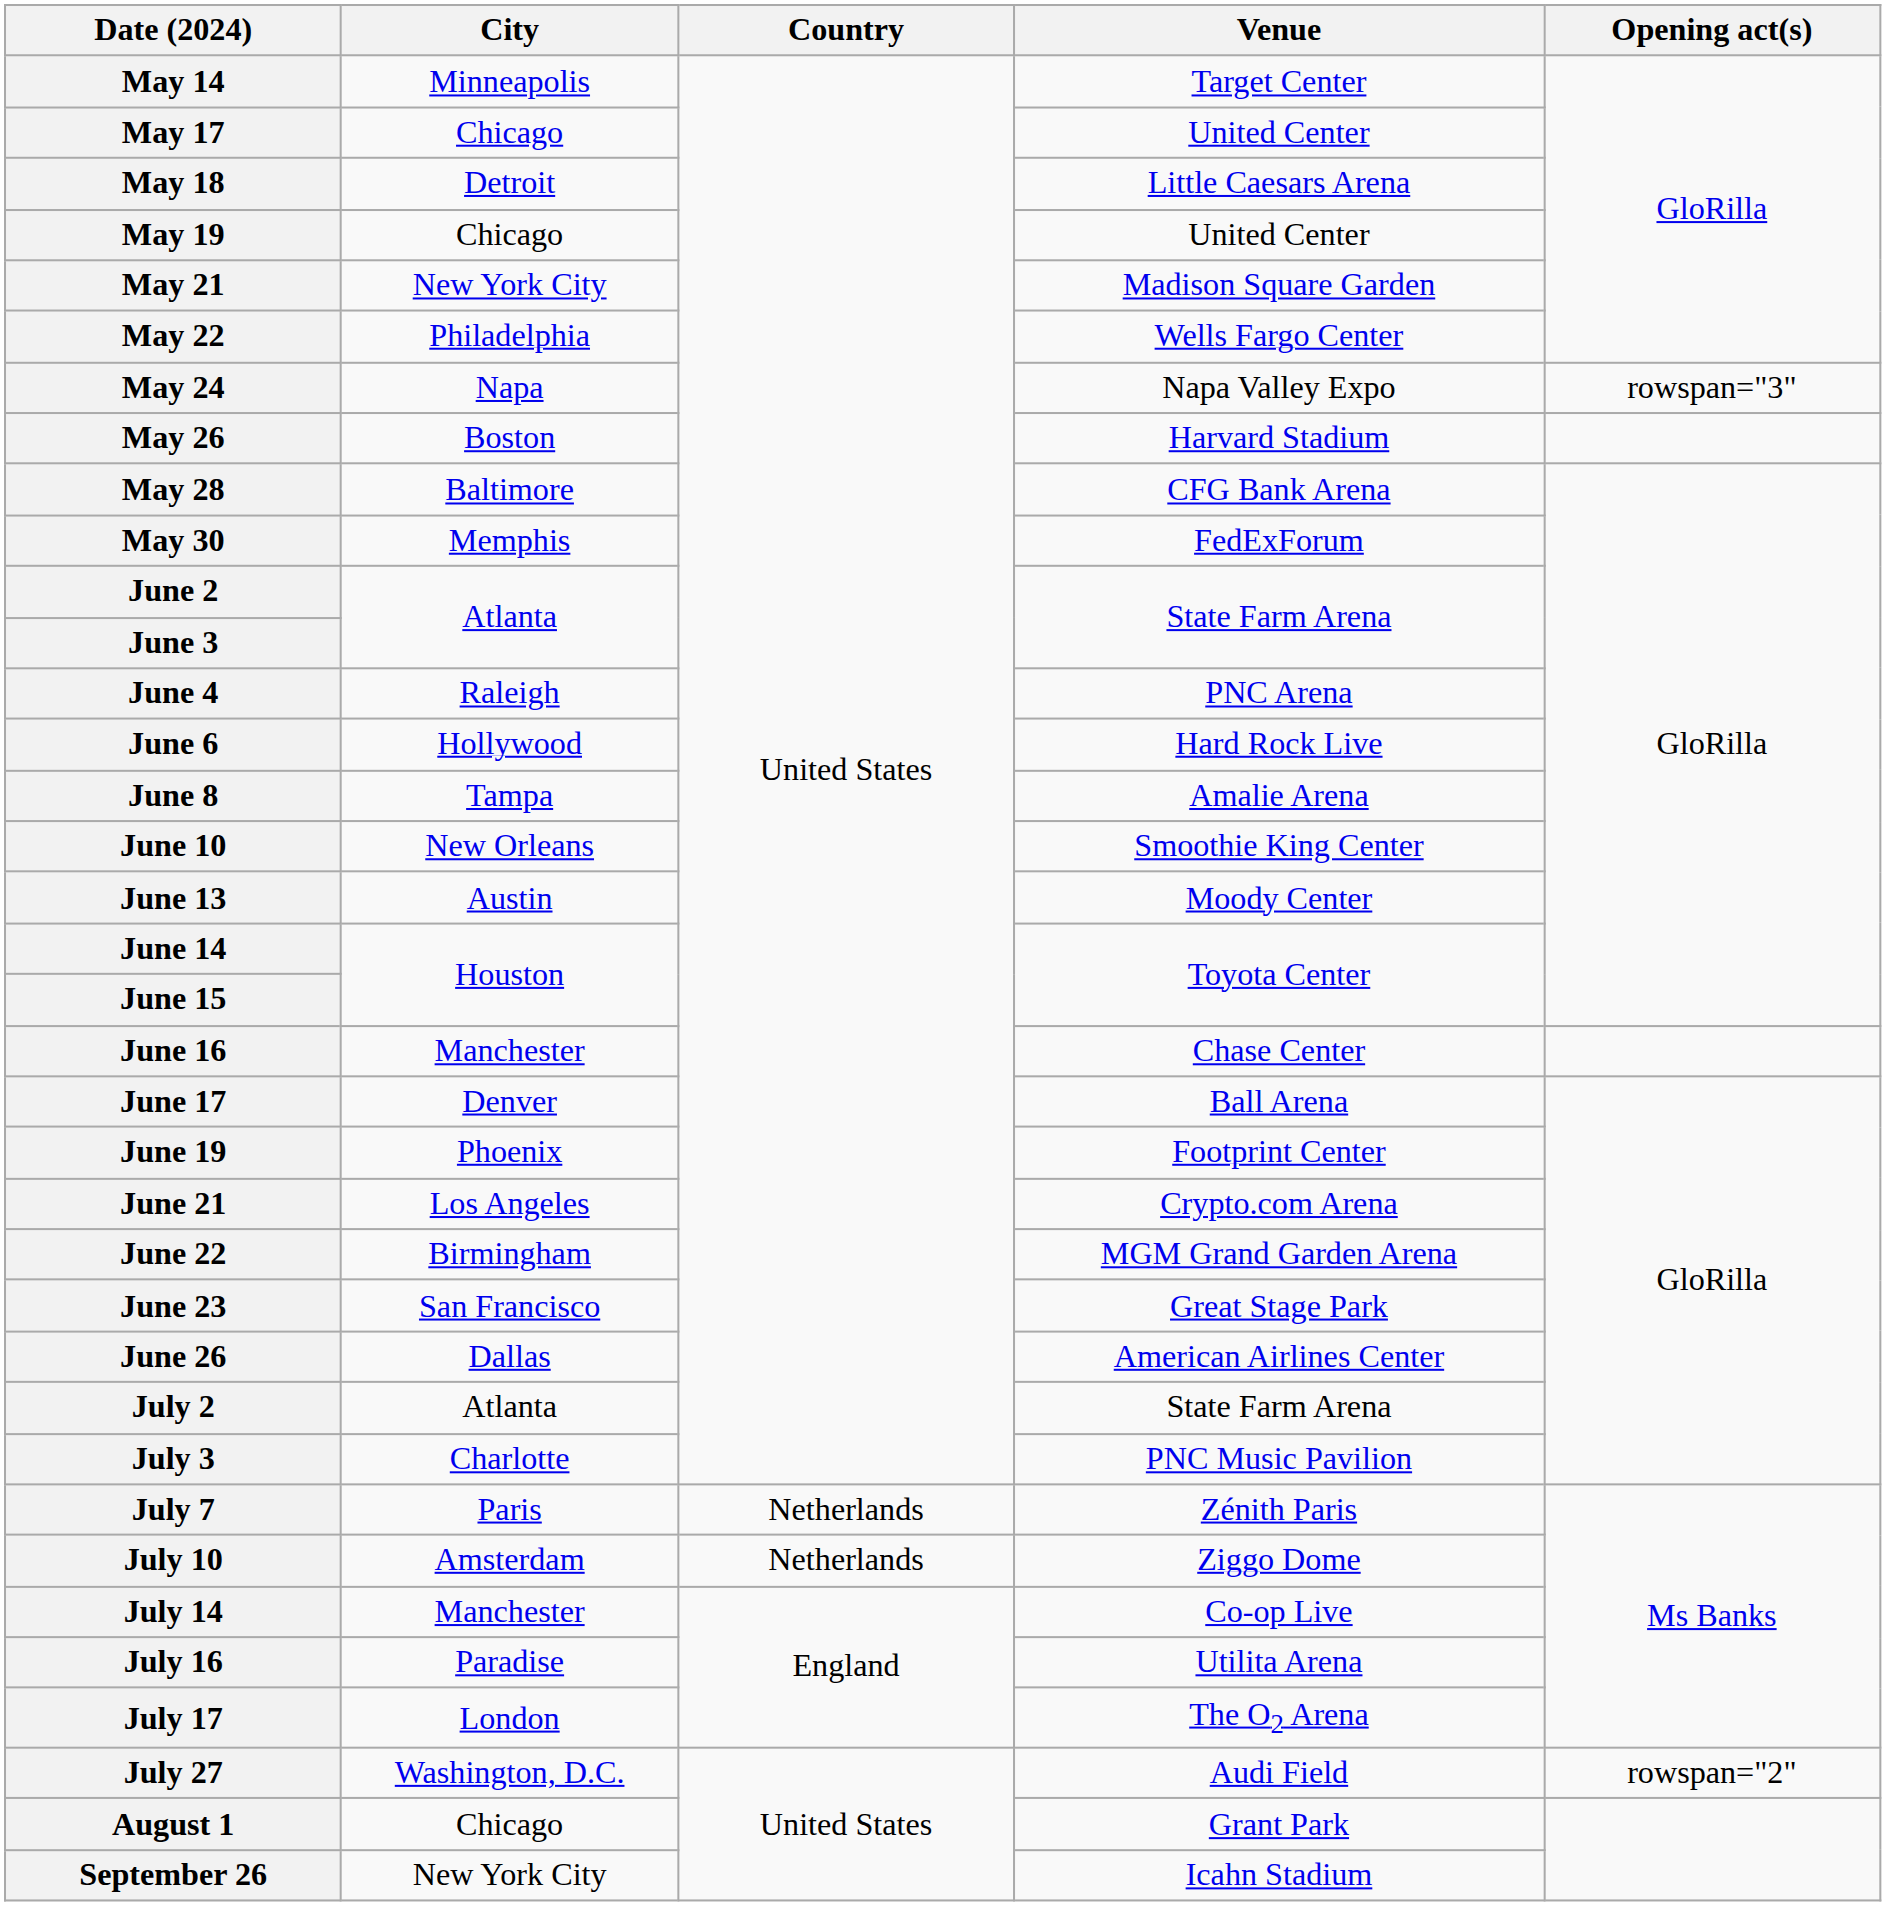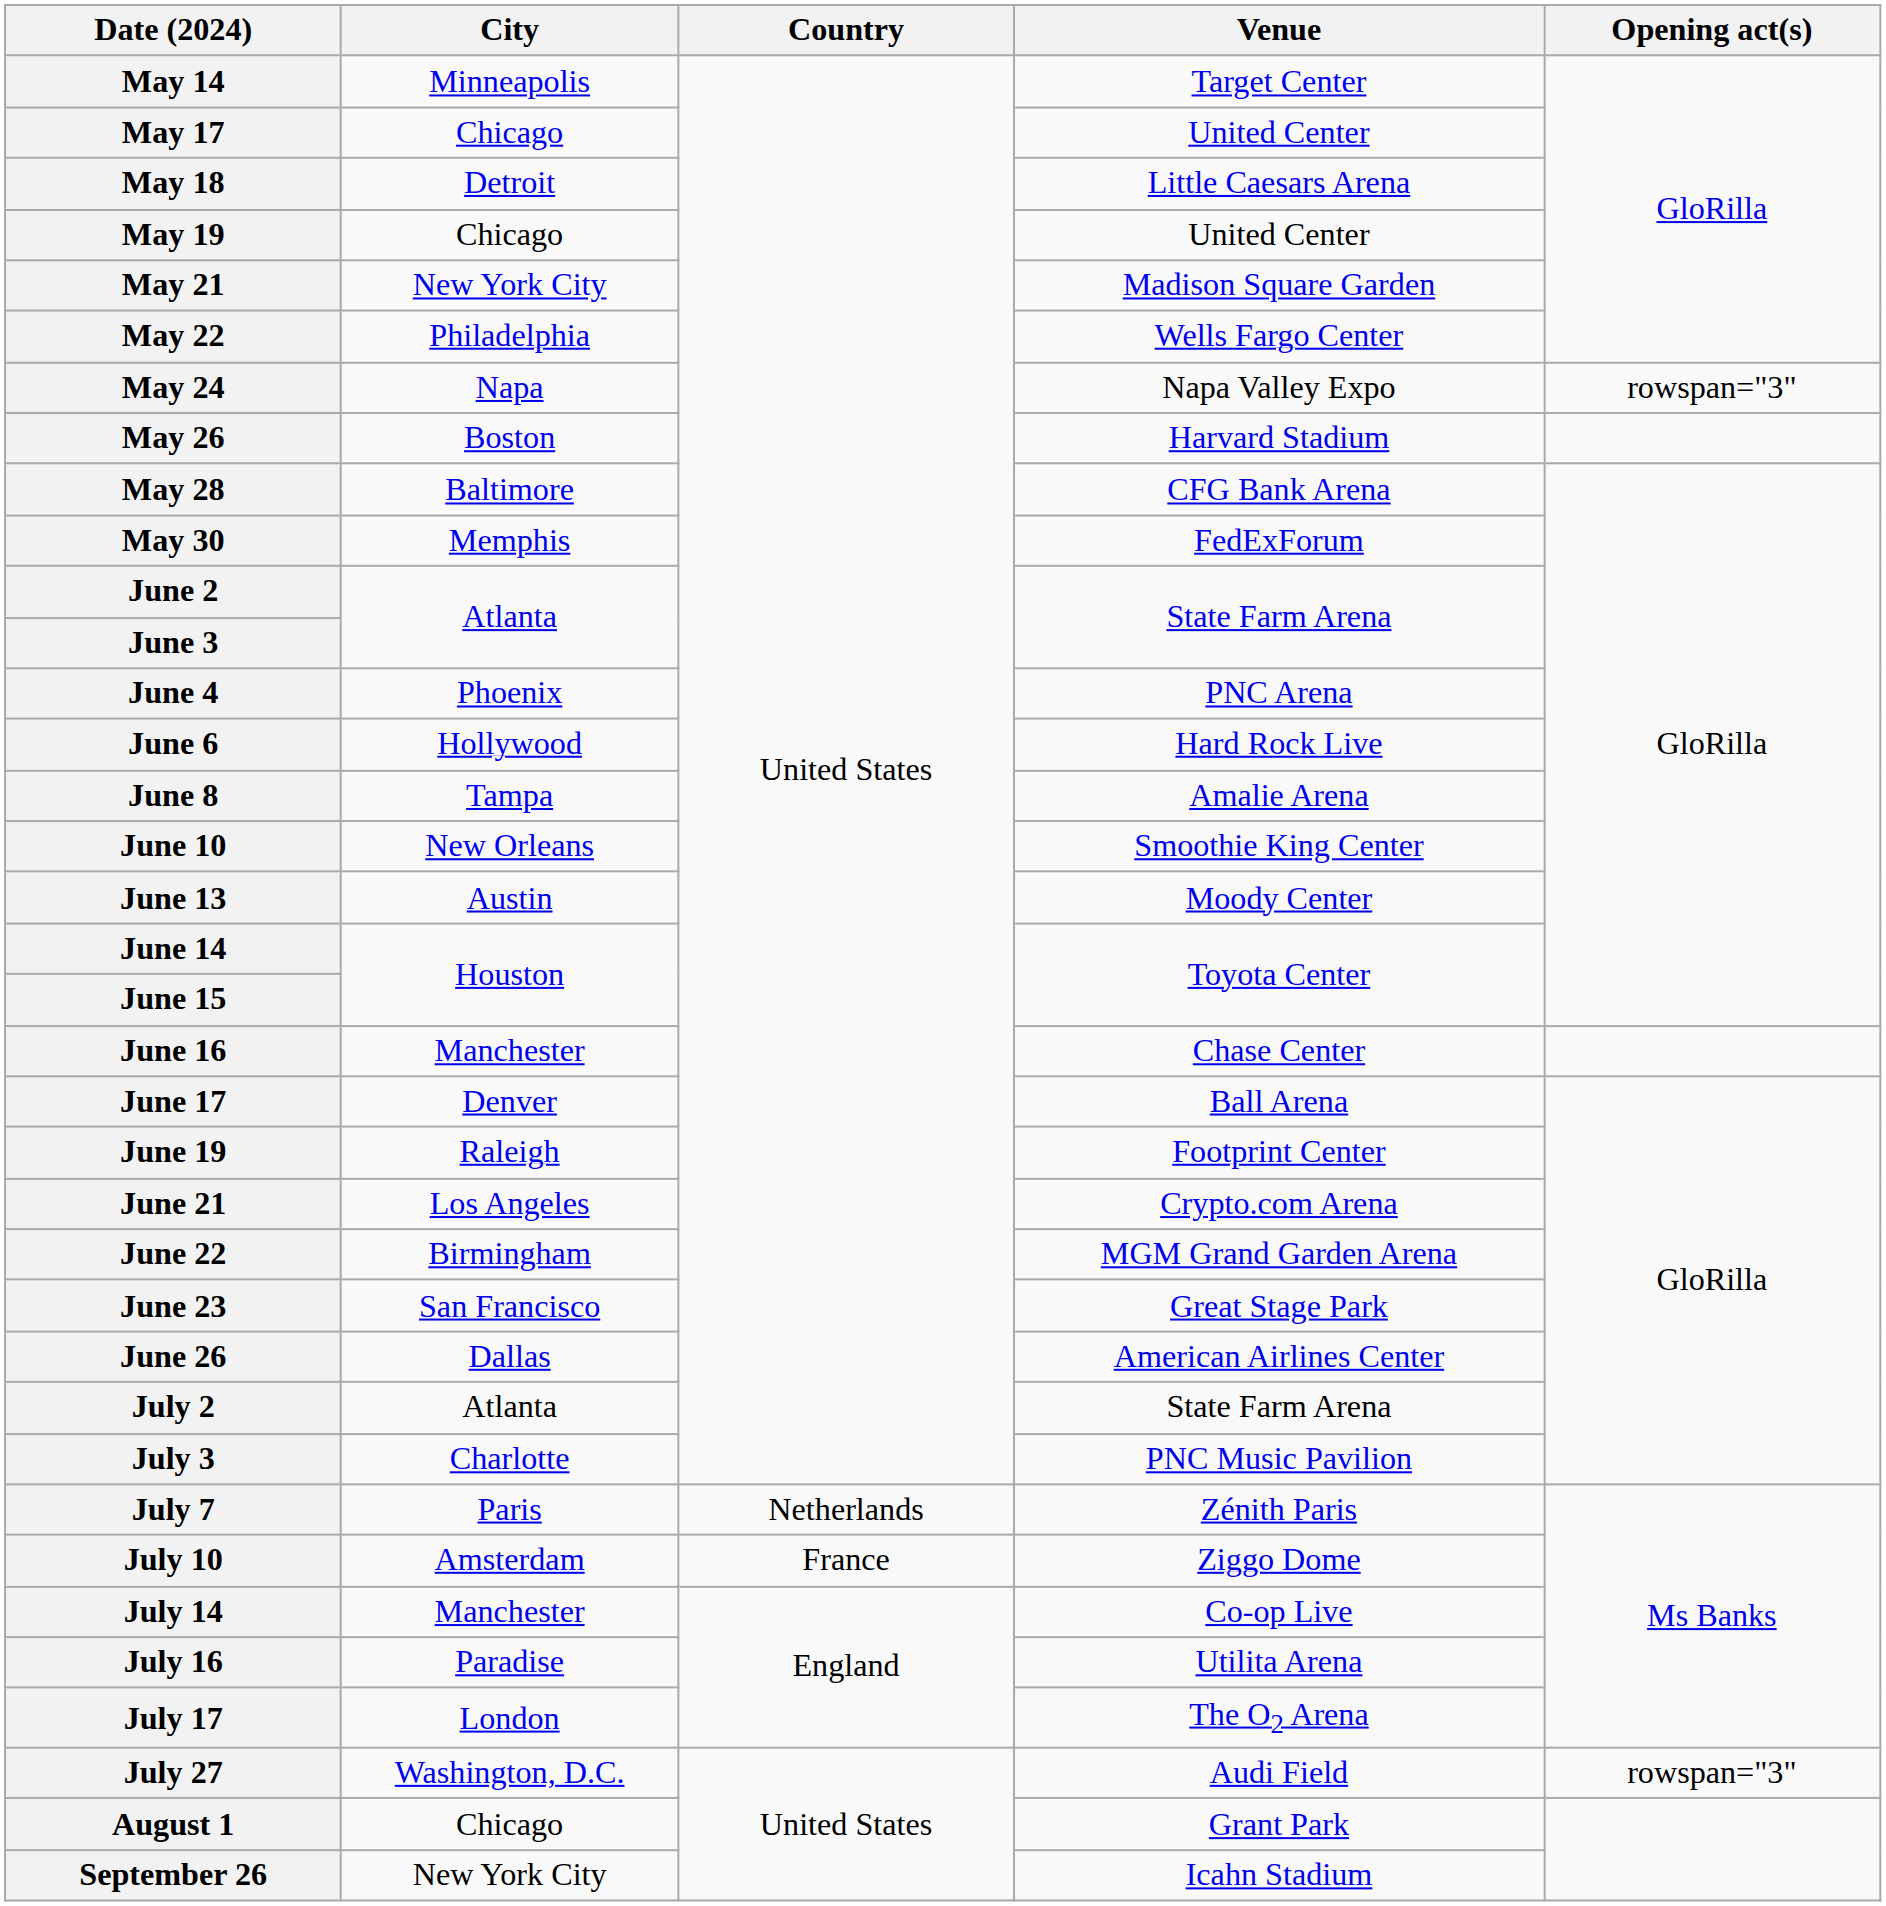(510, 693) Raleigh -> (510, 693) Phoenix
(510, 1152) Phoenix -> (510, 1152) Raleigh
(846, 1560) Netherlands -> (846, 1560) France
(1712, 1772) rowspan="2" -> (1712, 1772) rowspan="3"
